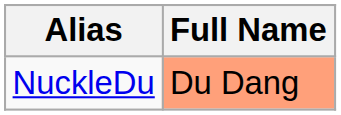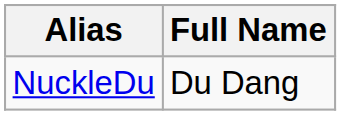(235, 82) lightsalmon background -> (235, 82) no background
